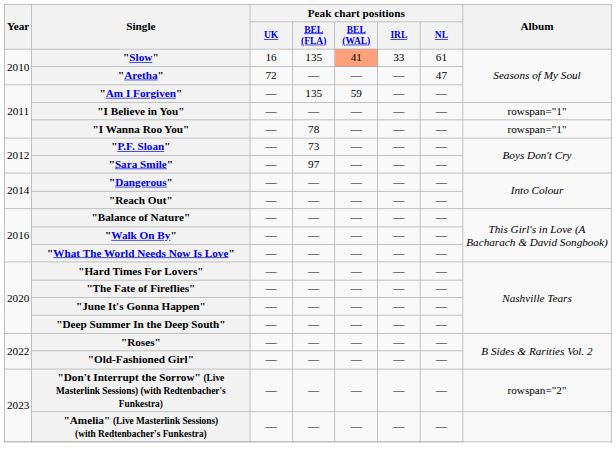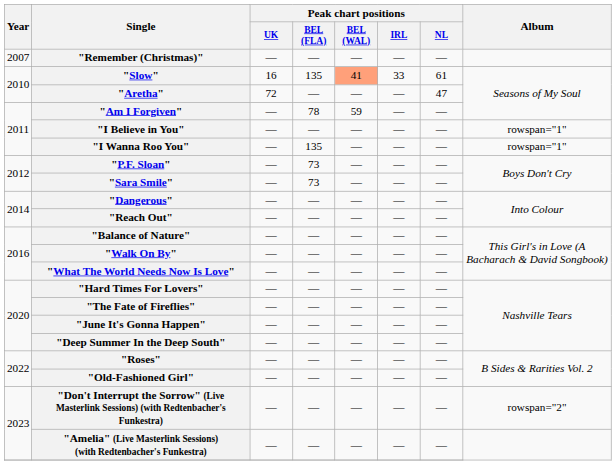+ row: (141, 58)
(314, 93) 135 -> (314, 111) 78
(314, 129) 78 -> (314, 146) 135
(314, 164) 97 -> (314, 182) 73
